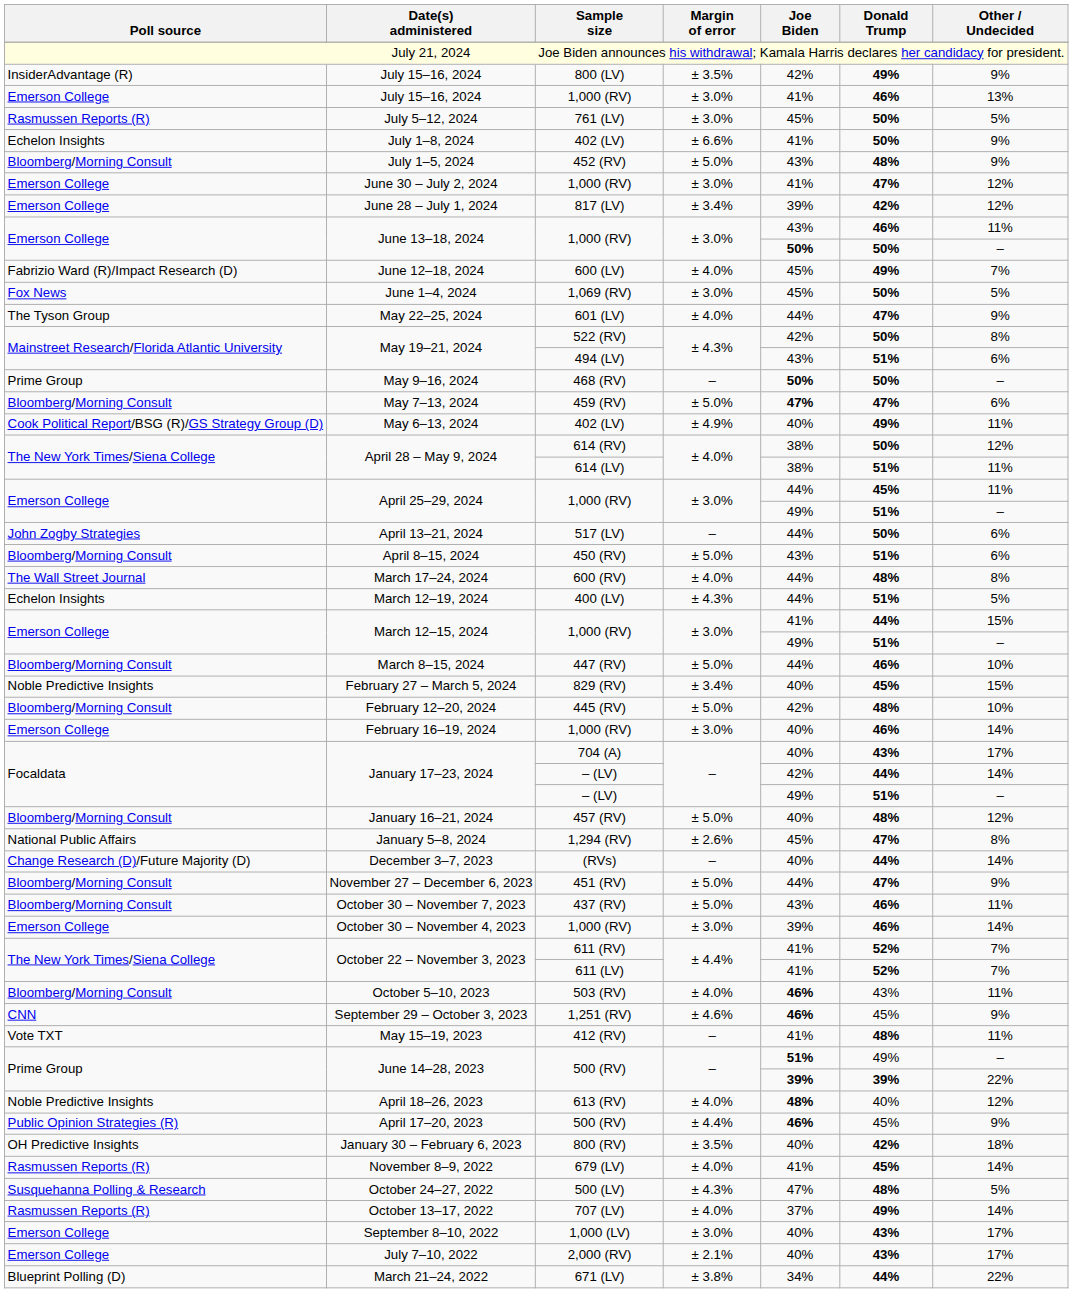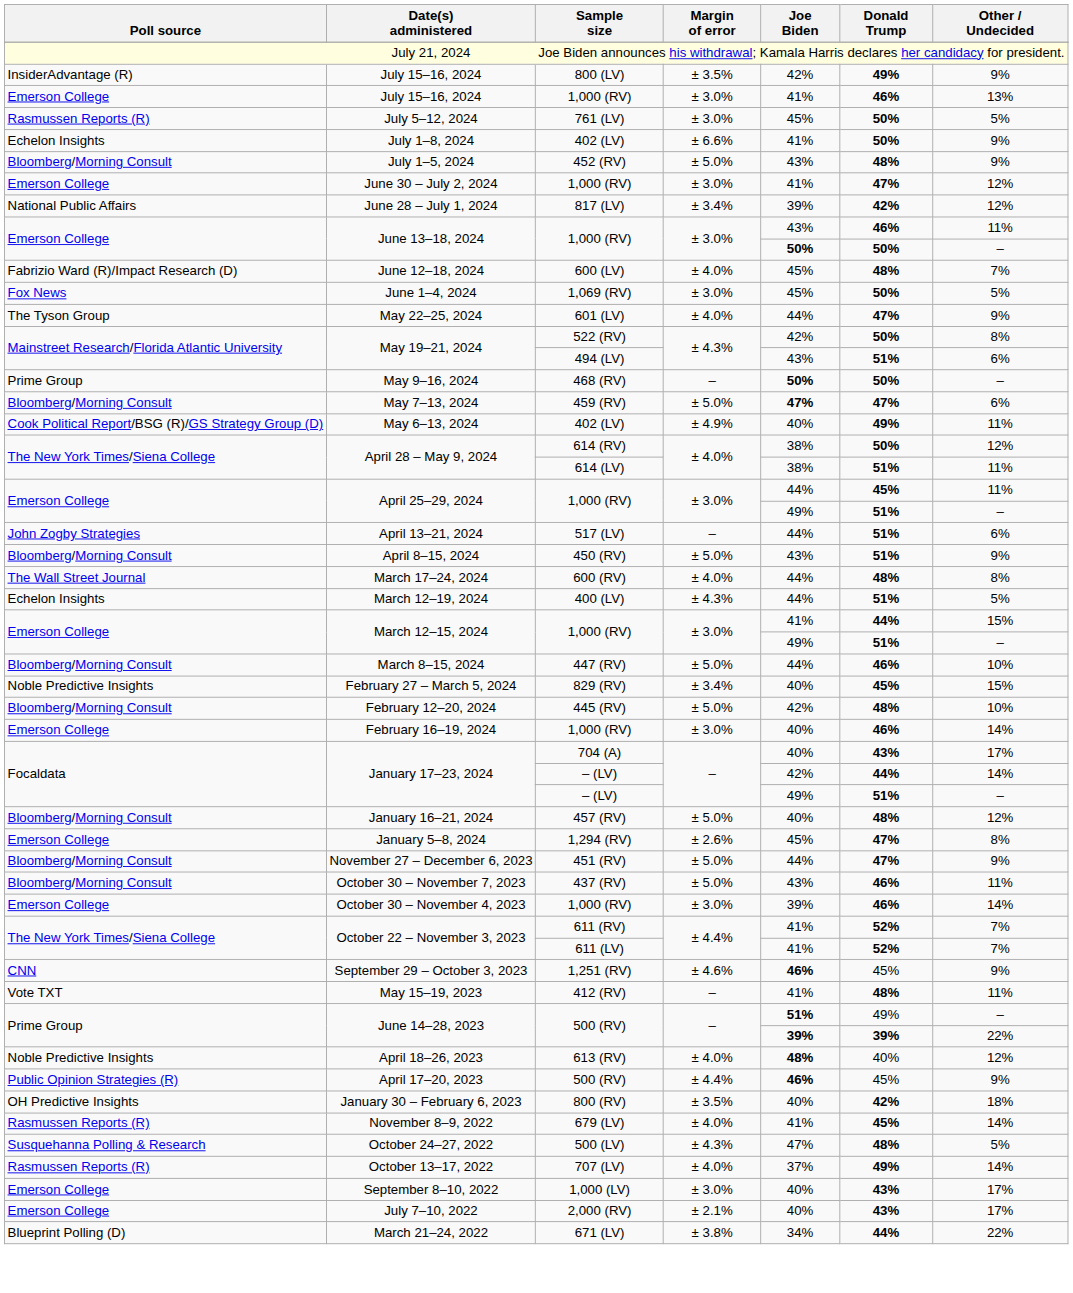(58, 206) Emerson College -> (72, 206) National Public Affairs
(886, 271) 49% -> (886, 271) 48%
(886, 534) 50% -> (886, 534) 51%
(1000, 555) 6% -> (1000, 555) 9%
(72, 839) National Public Affairs -> (58, 839) Emerson College
- row: (431, 861)
- row: (431, 992)
